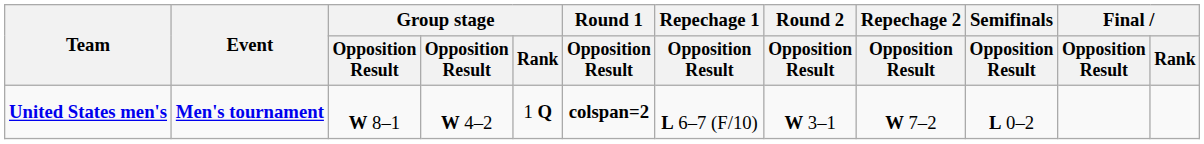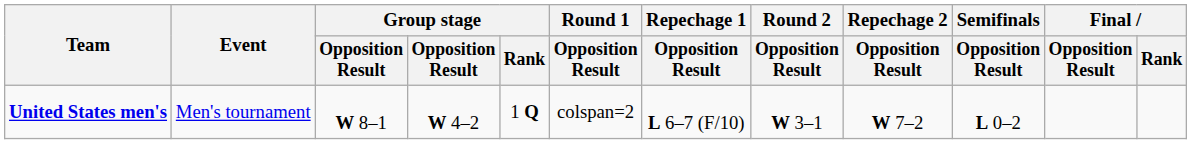(250, 112) bold -> (243, 112) normal
(609, 112) bold -> (596, 112) normal
